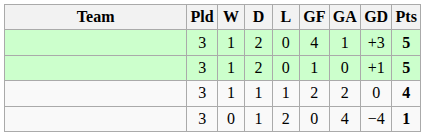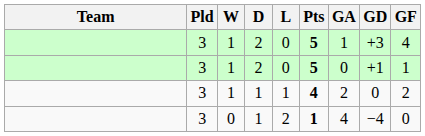columns swapped: (314, 17) <-> (406, 17)
